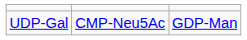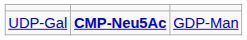(120, 22) normal -> (120, 22) bold
